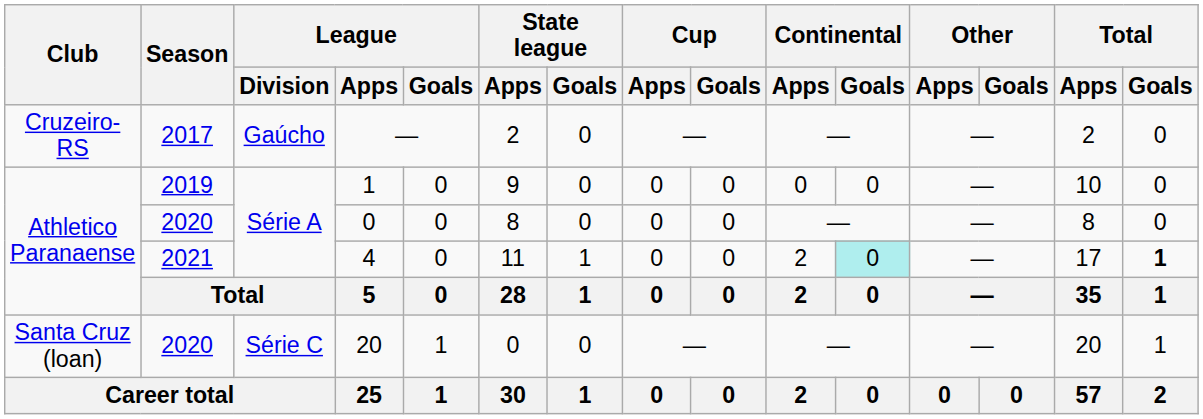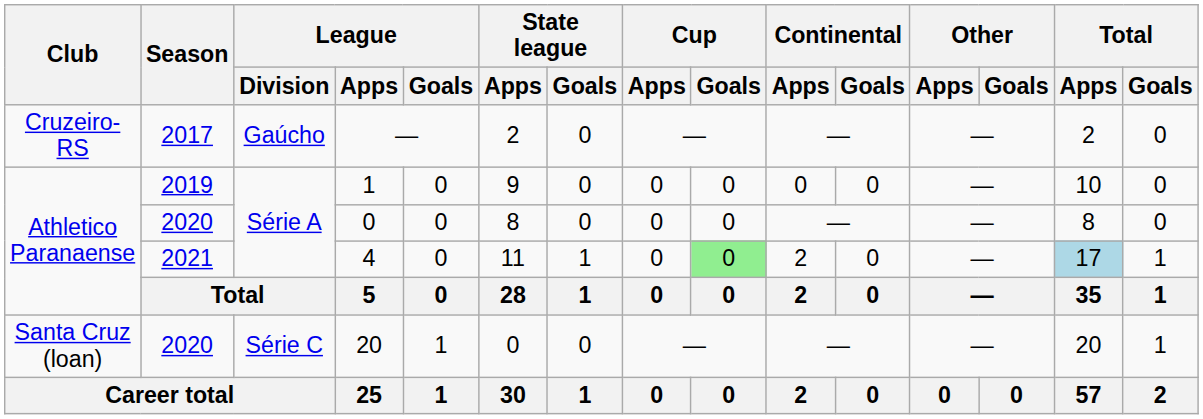(729, 259) no background -> (729, 259) lightgreen background
(873, 259) paleturquoise background -> (873, 259) no background
(1088, 259) no background -> (1088, 259) lightblue background
(1160, 259) bold -> (1160, 259) normal
